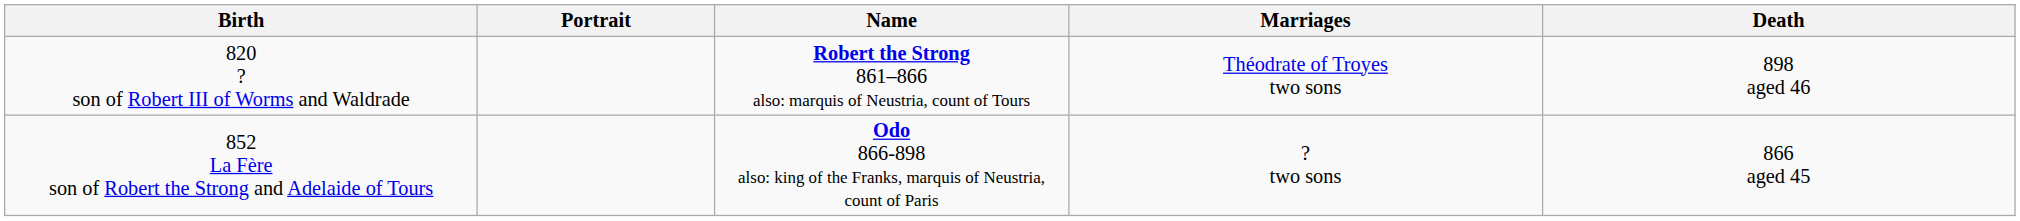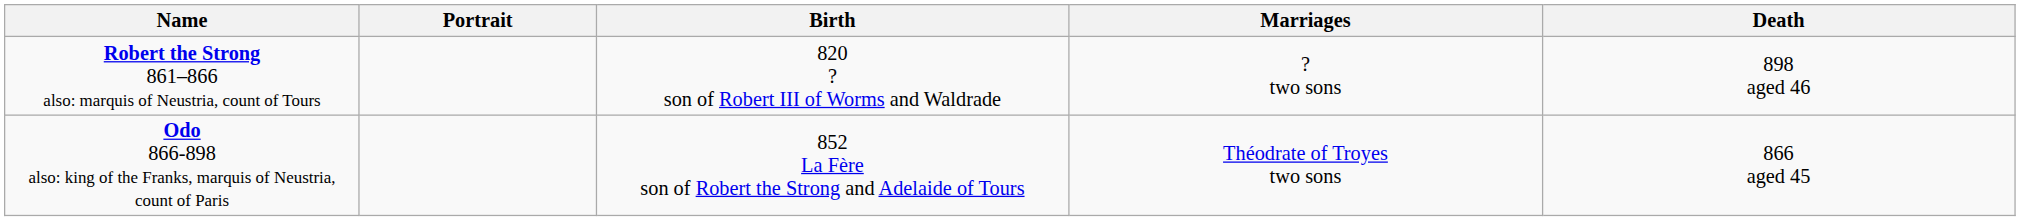columns swapped: (892, 20) <-> (241, 20)
(1305, 75) Théodrate of Troyes two sons -> (1305, 75) ? two sons
(1305, 165) ? two sons -> (1305, 165) Théodrate of Troyes two sons
